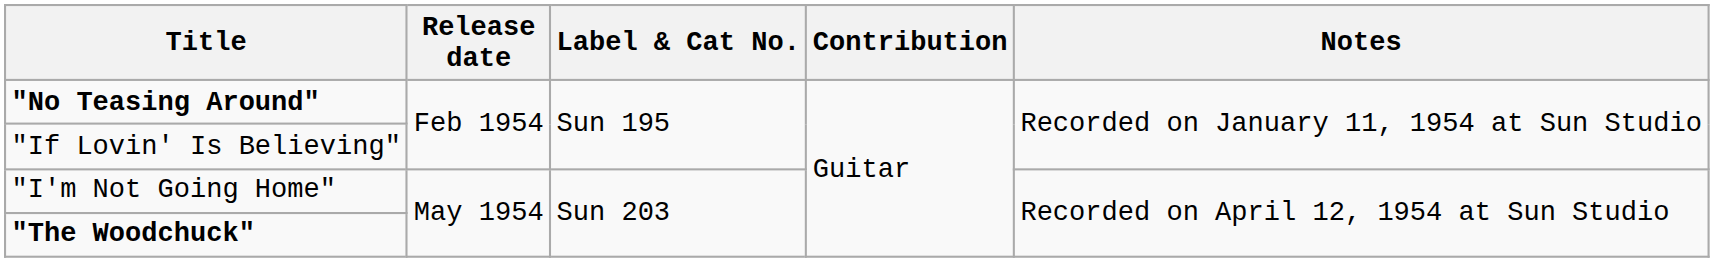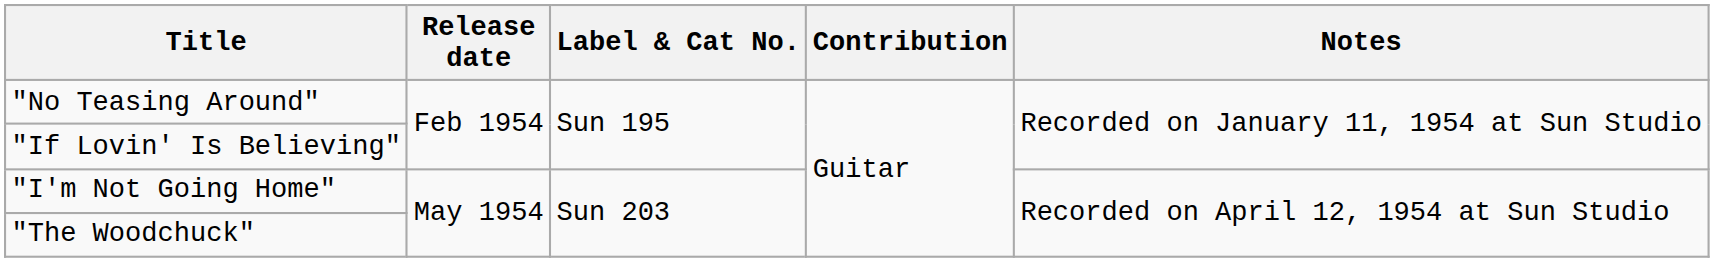(166, 102) bold -> (166, 102) normal
(133, 235) bold -> (133, 235) normal
